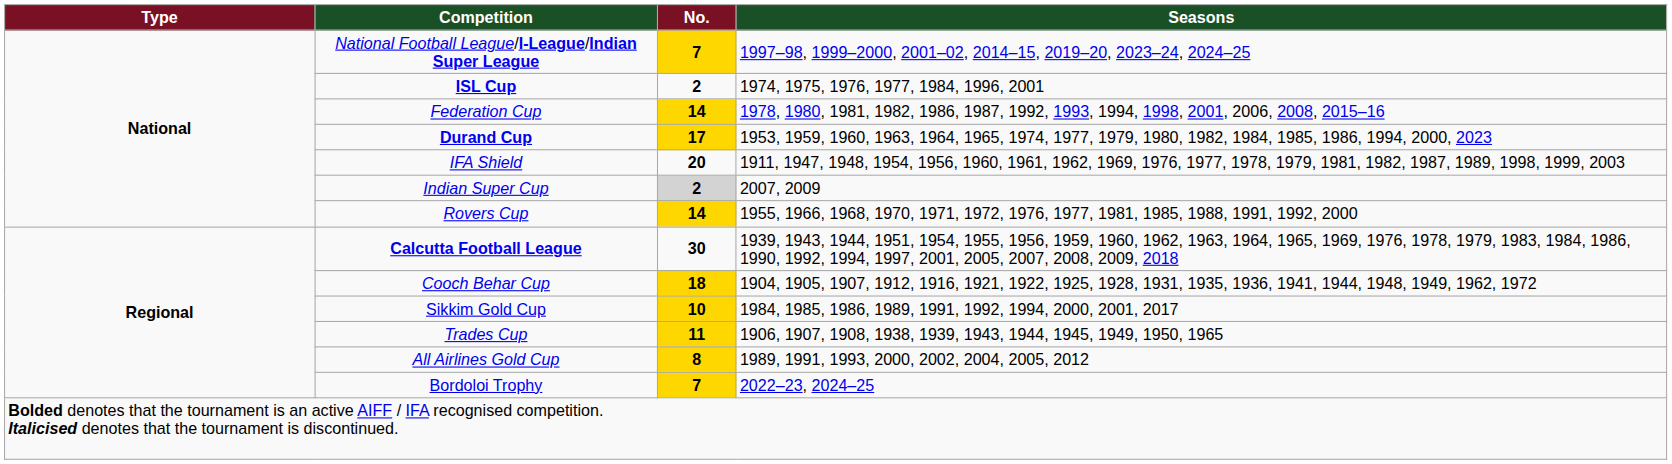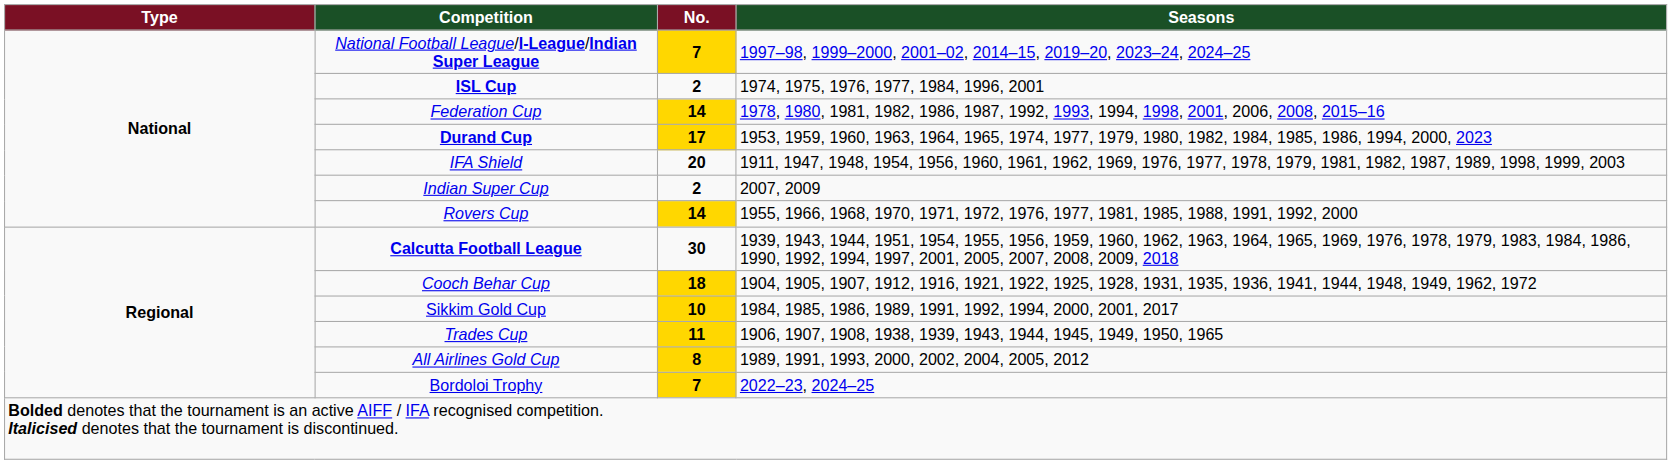(697, 189) lightgrey background -> (697, 189) no background
